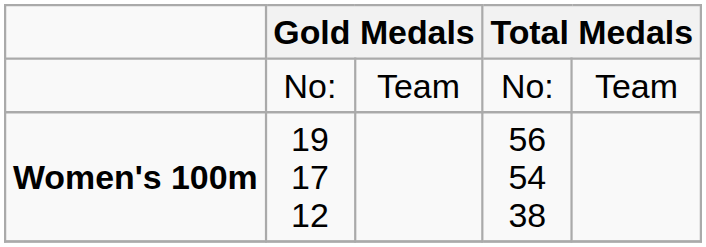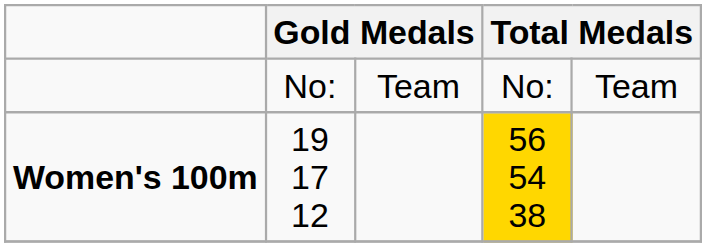(527, 177) no background -> (527, 177) gold background
